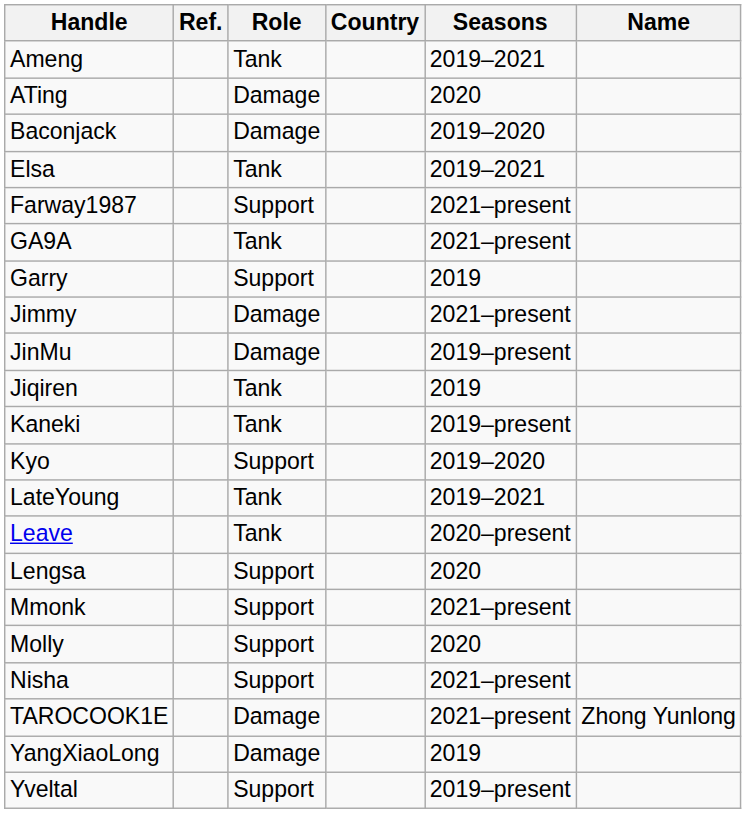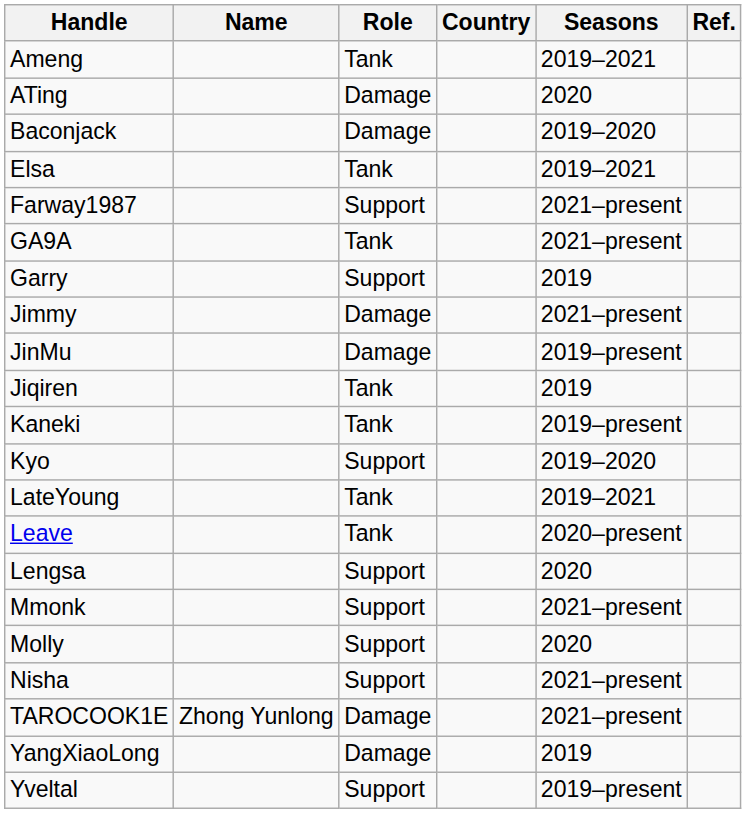columns swapped: (659, 22) <-> (201, 22)
